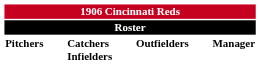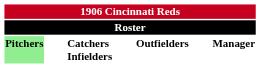(24, 43) no background -> (24, 43) lightgreen background
